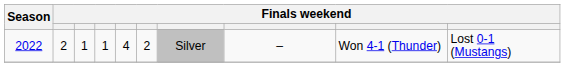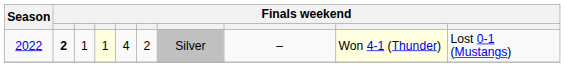(64, 45) normal -> (64, 45) bold
(105, 45) no background -> (105, 45) lightyellow background
(390, 45) no background -> (390, 45) lightyellow background
